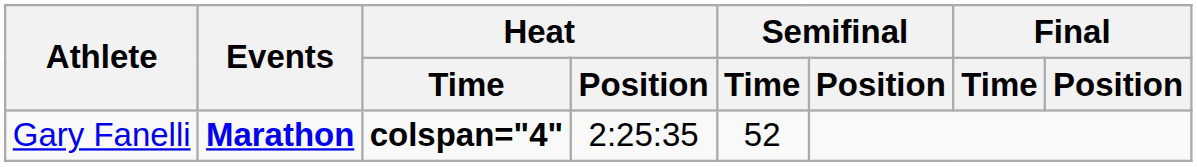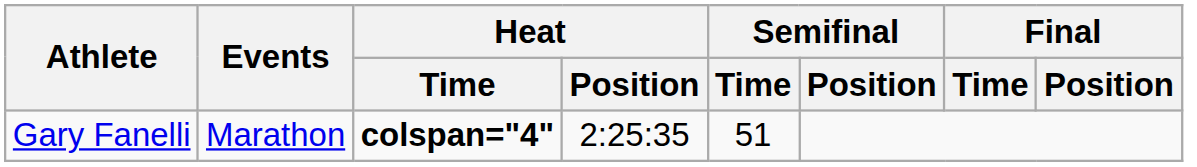(280, 136) bold -> (276, 136) normal
(762, 136) 52 -> (753, 136) 51
